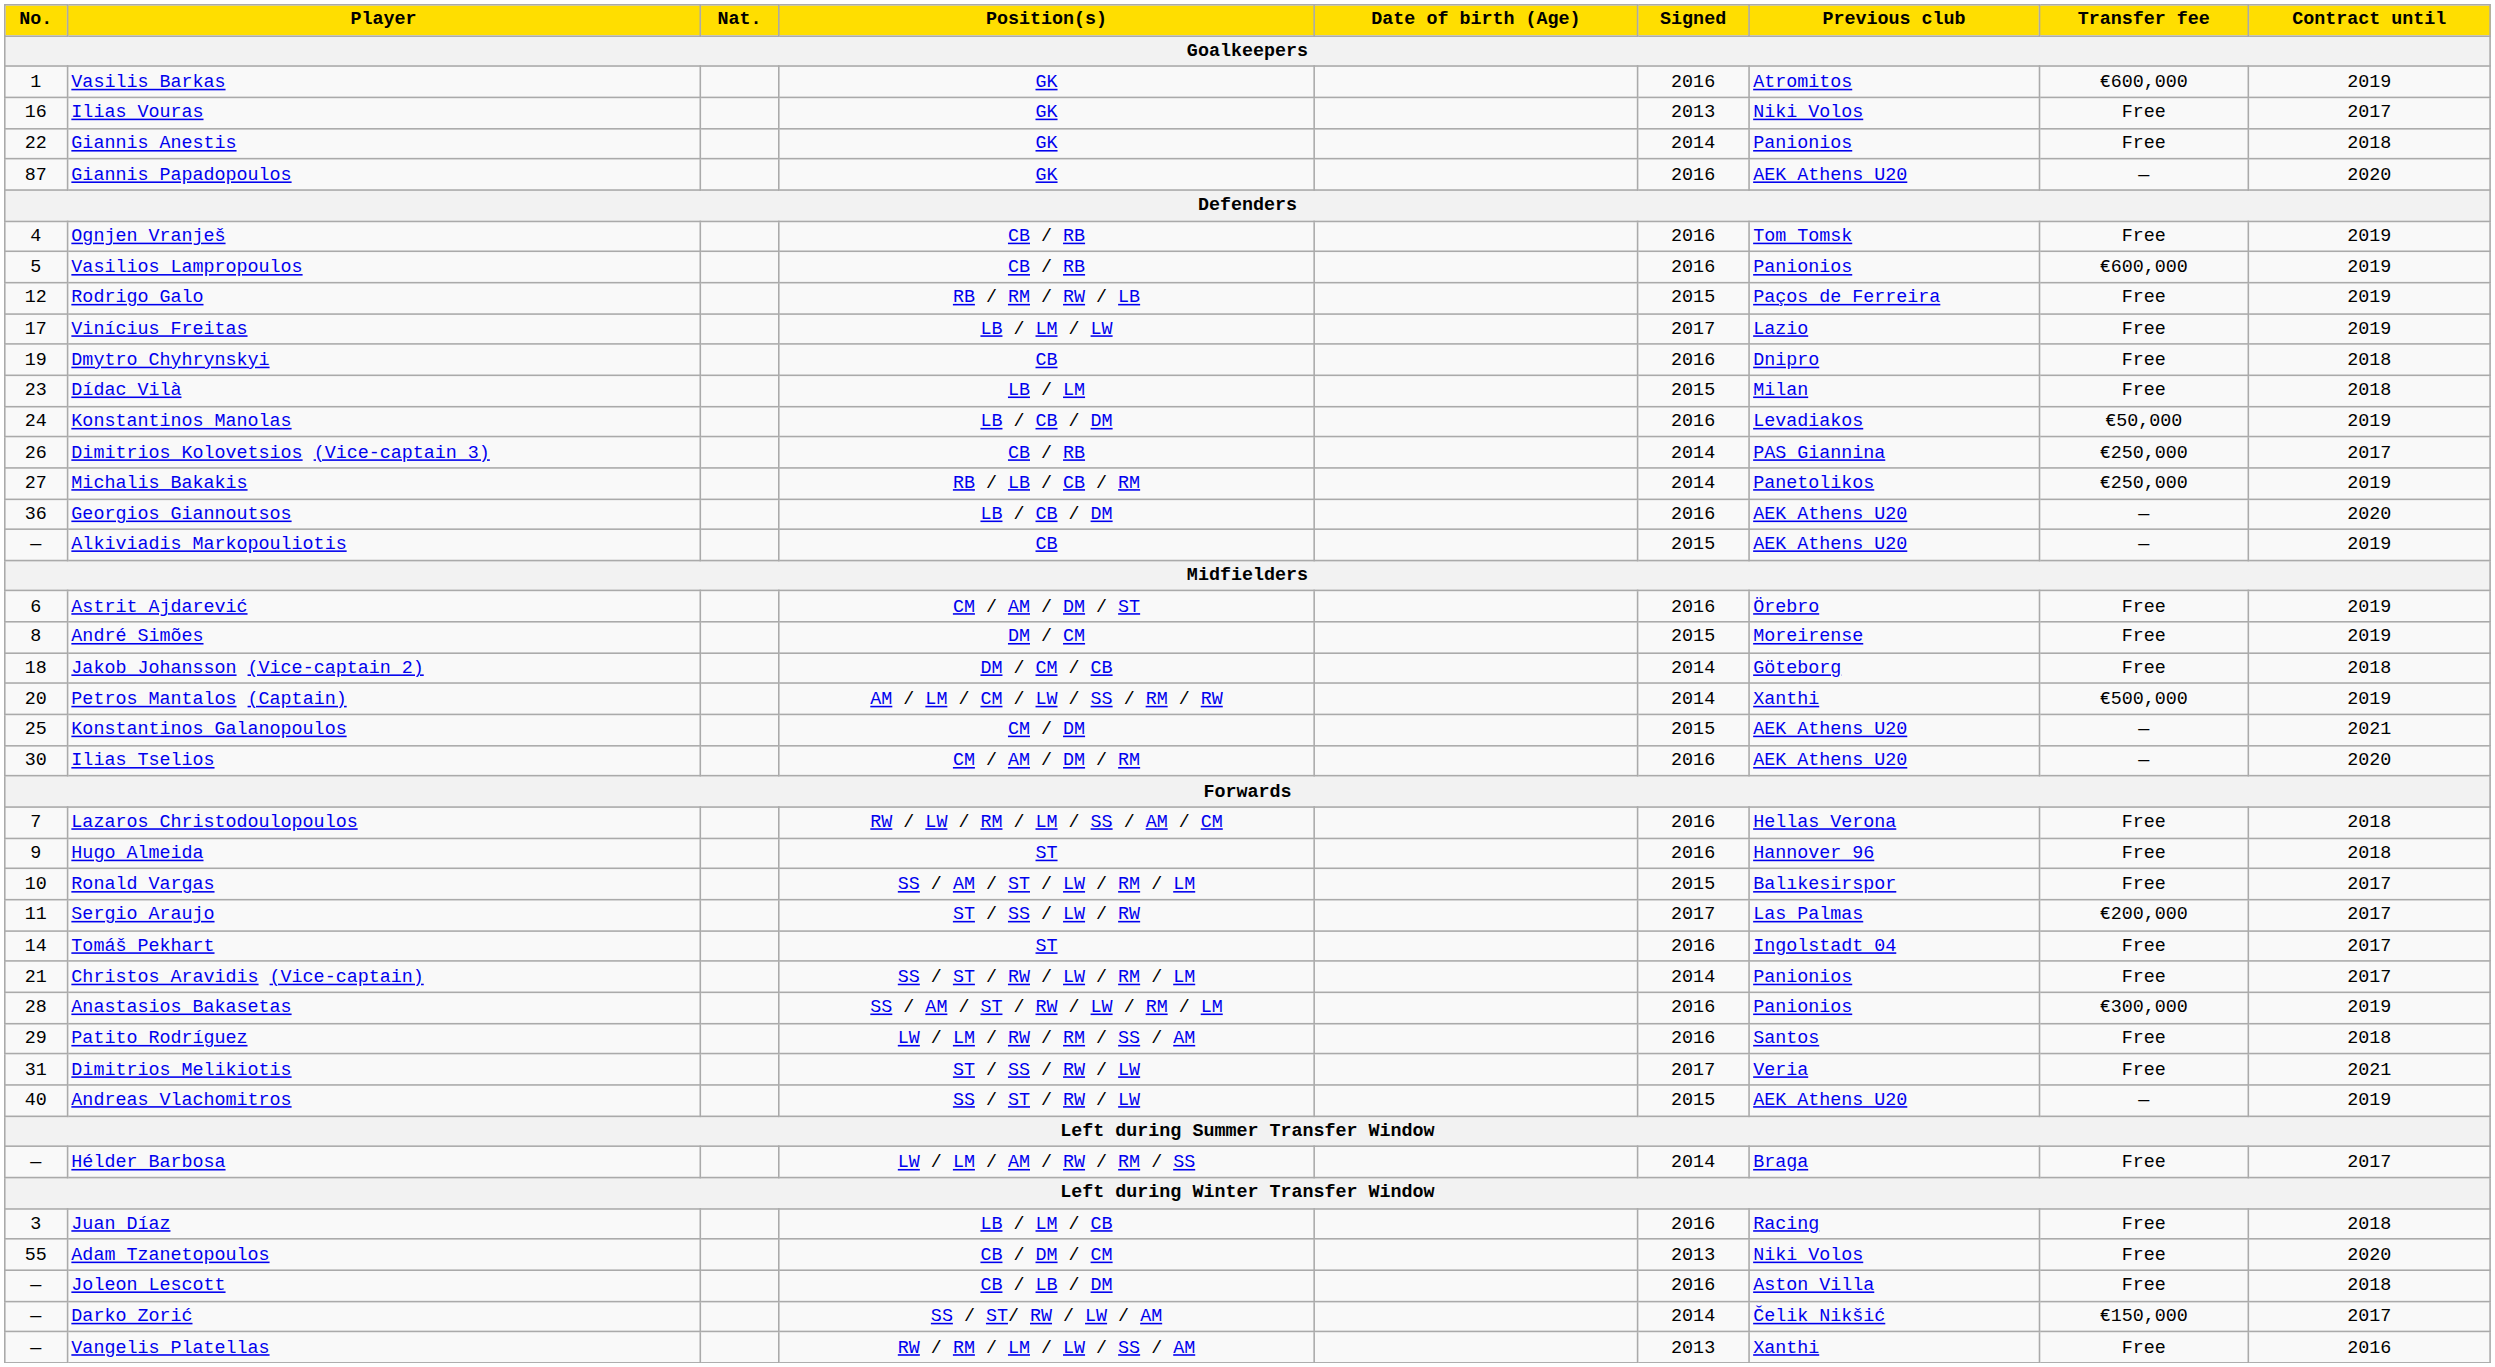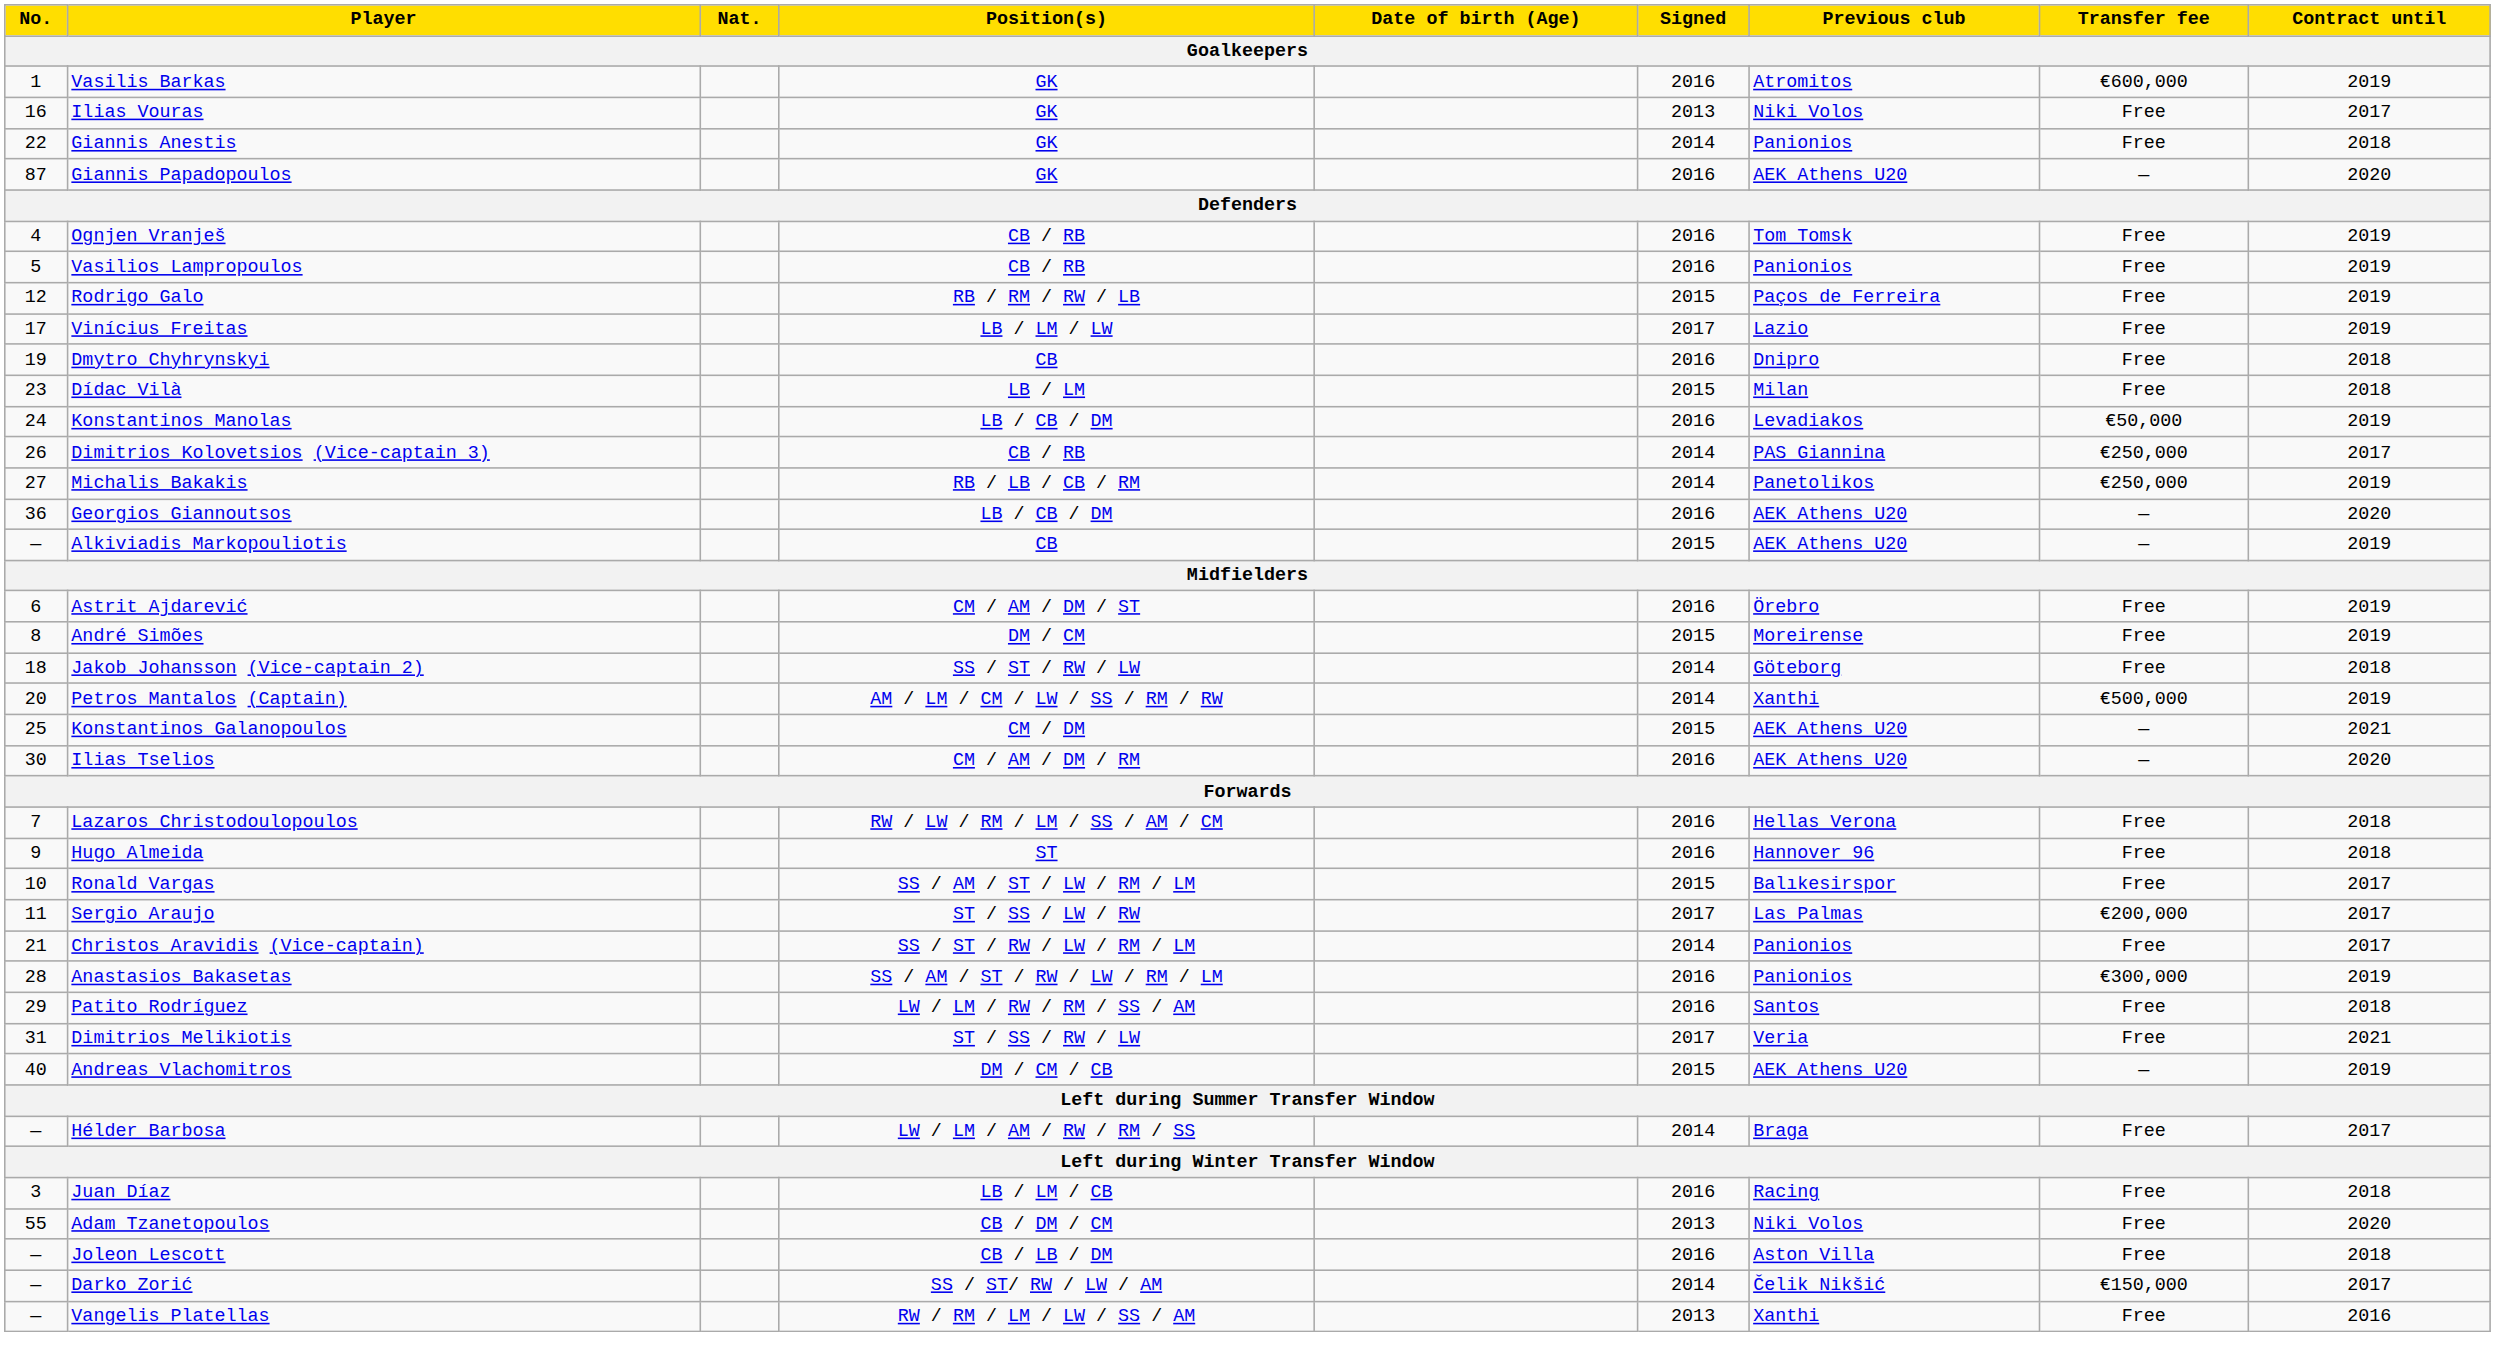(2144, 267) €600,000 -> (2144, 267) Free
(1047, 668) DM / CM / CB -> (1047, 668) SS / ST / RW / LW
- row: (143, 946)
(1047, 1100) SS / ST / RW / LW -> (1047, 1069) DM / CM / CB
